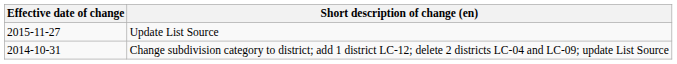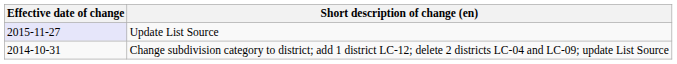(34, 31) no background -> (34, 31) lavender background
